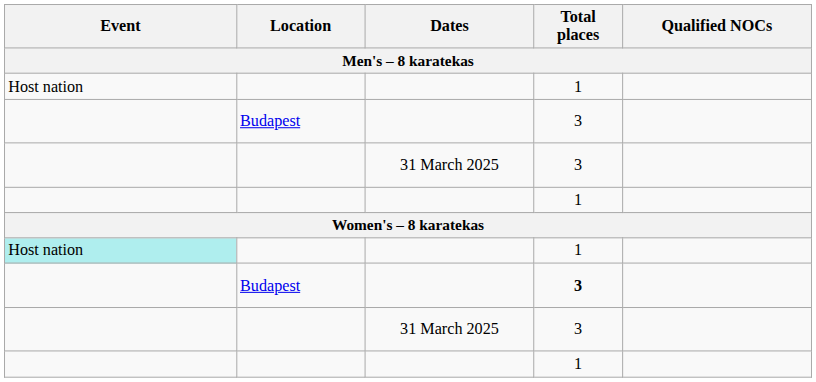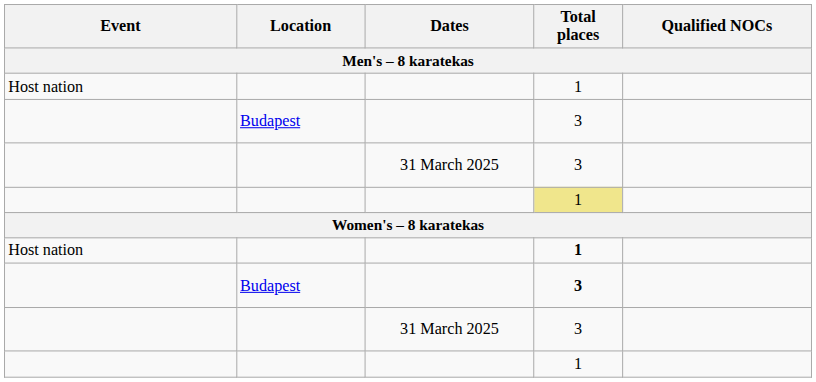(578, 199) no background -> (578, 199) khaki background
(46, 250) paleturquoise background -> (46, 250) no background
(578, 250) normal -> (578, 250) bold
